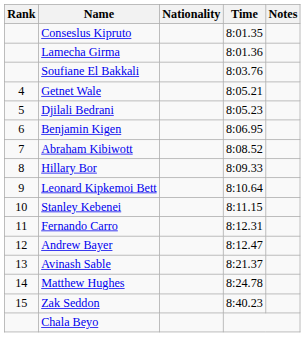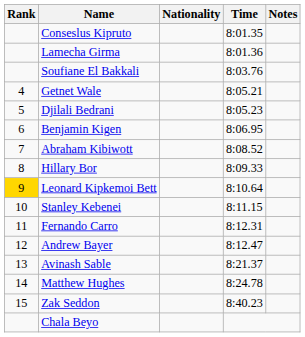(21, 187) no background -> (21, 187) gold background
